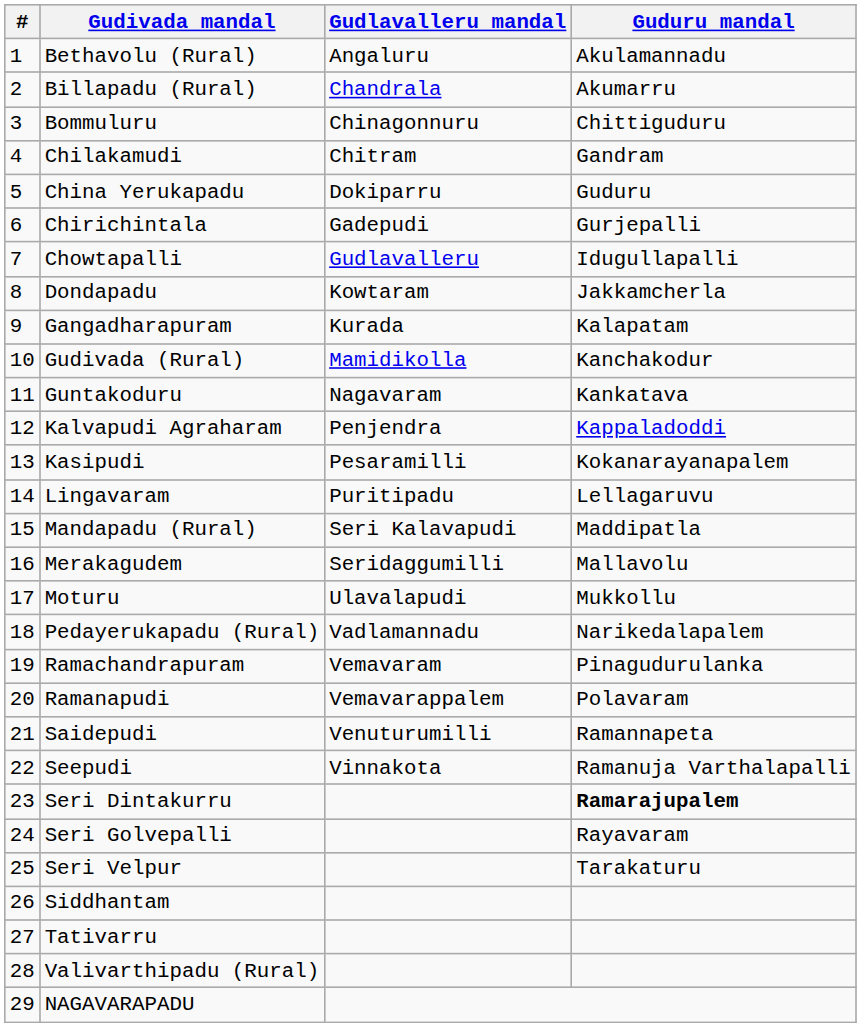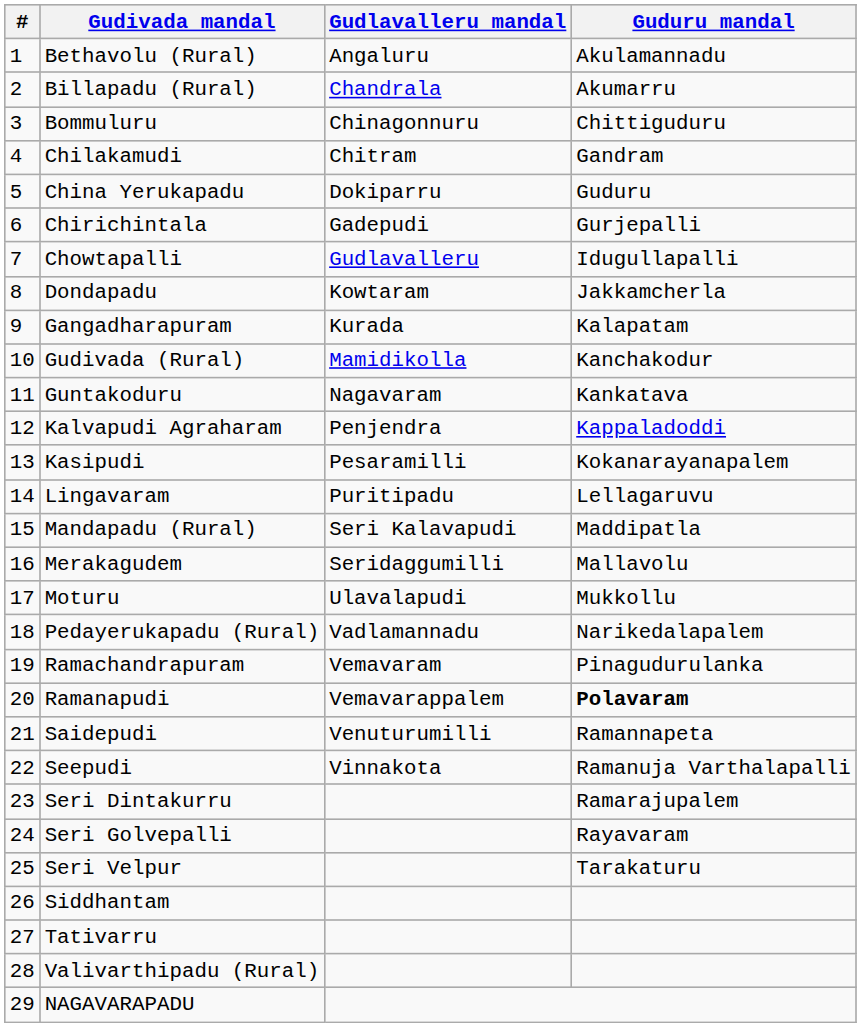(632, 700) normal -> (632, 700) bold
(657, 801) bold -> (657, 801) normal
